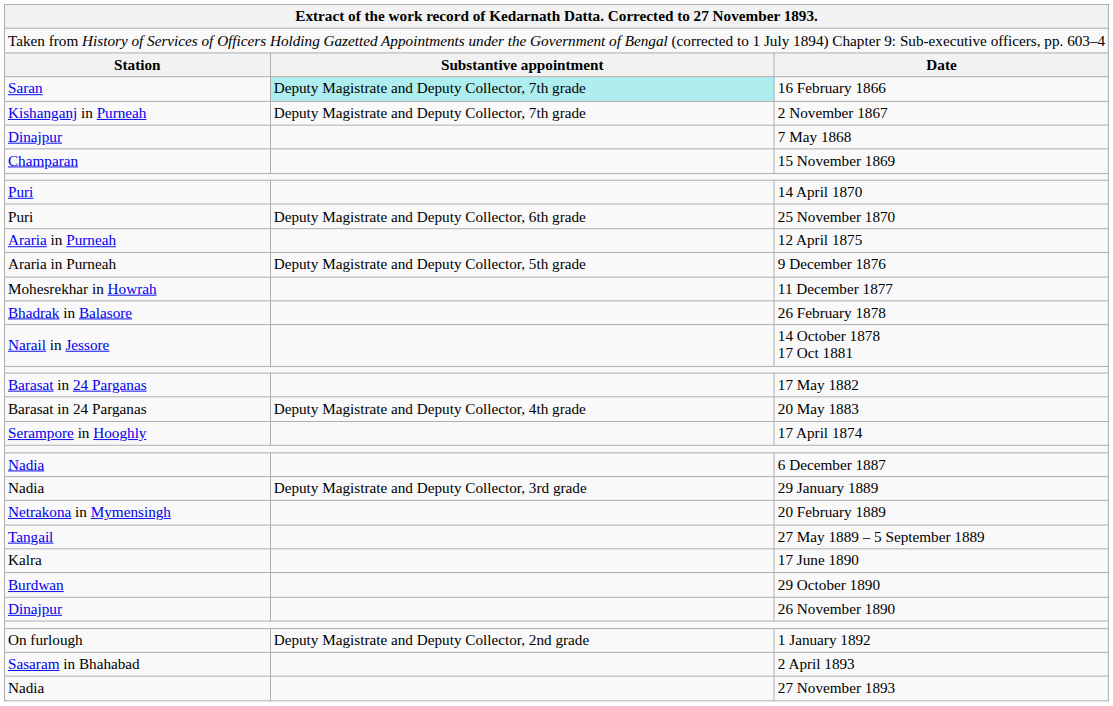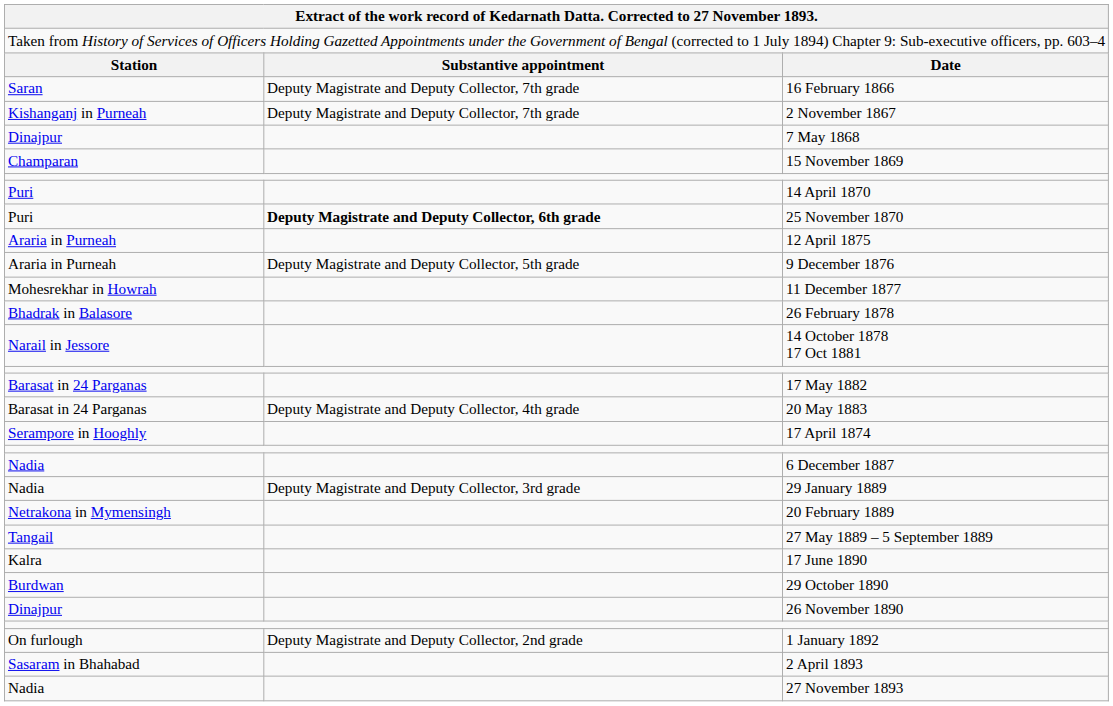(430, 88) paleturquoise background -> (423, 88) no background
(430, 216) normal -> (434, 216) bold
